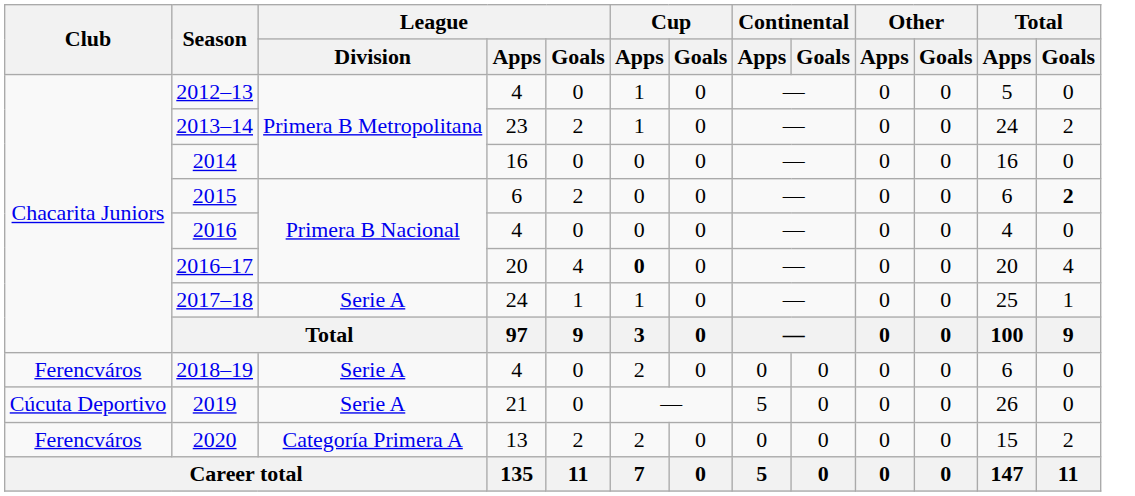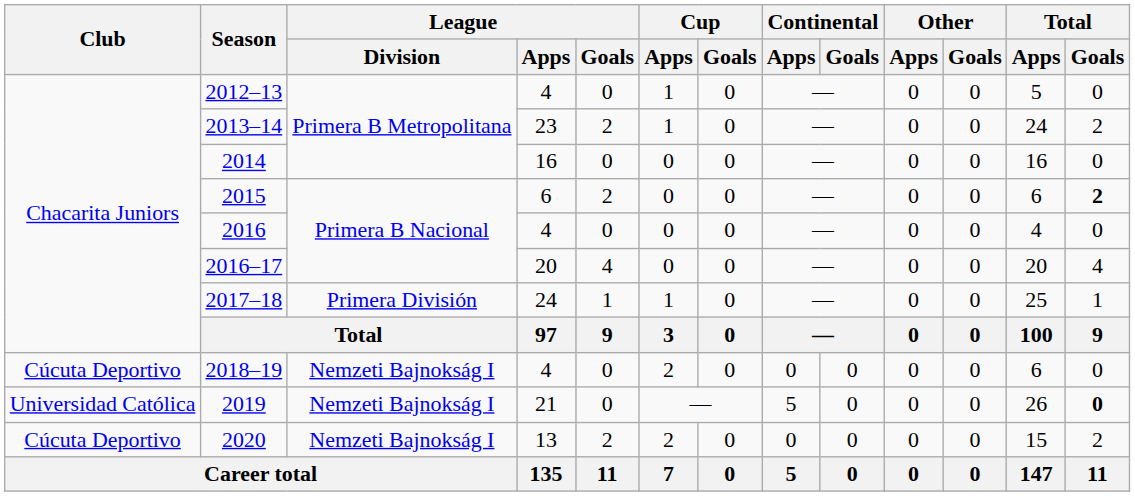(639, 265) bold -> (668, 265) normal
(373, 299) Serie A -> (402, 299) Primera División
(88, 369) Ferencváros -> (103, 369) Cúcuta Deportivo
(373, 369) Serie A -> (402, 369) Nemzeti Bajnokság I
(88, 404) Cúcuta Deportivo -> (103, 404) Universidad Católica
(373, 404) Serie A -> (402, 404) Nemzeti Bajnokság I
(1068, 404) normal -> (1097, 404) bold
(88, 439) Ferencváros -> (103, 439) Cúcuta Deportivo
(373, 439) Categoría Primera A -> (402, 439) Nemzeti Bajnokság I
